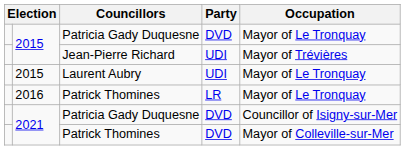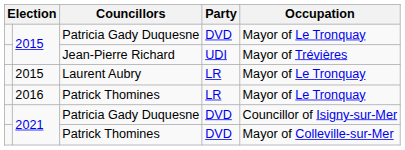(216, 74) UDI -> (213, 74) LR
